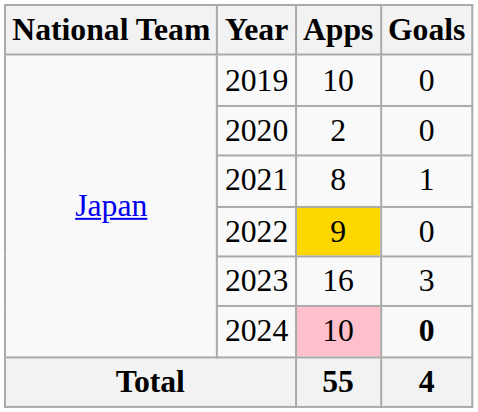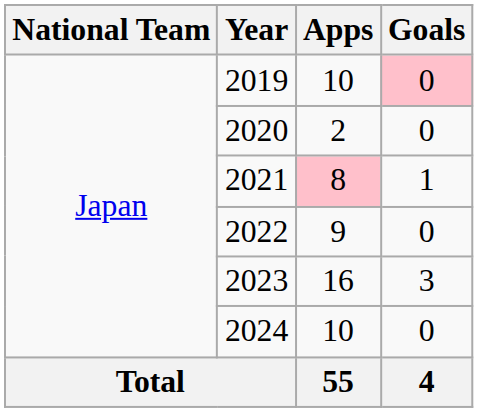(427, 79) no background -> (427, 79) pink background
(338, 180) no background -> (338, 180) pink background
(338, 230) gold background -> (338, 230) no background
(338, 331) pink background -> (338, 331) no background
(427, 331) bold -> (427, 331) normal
